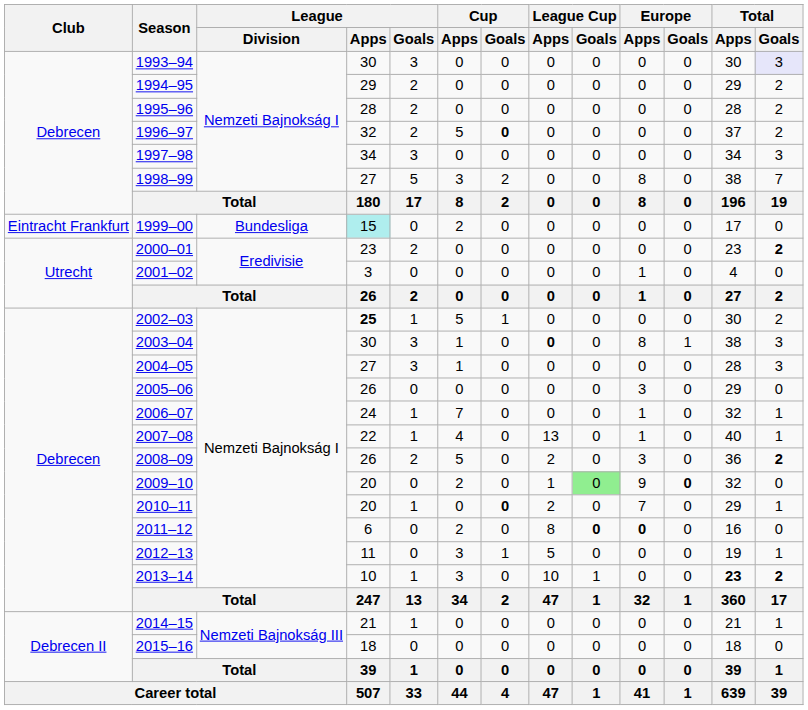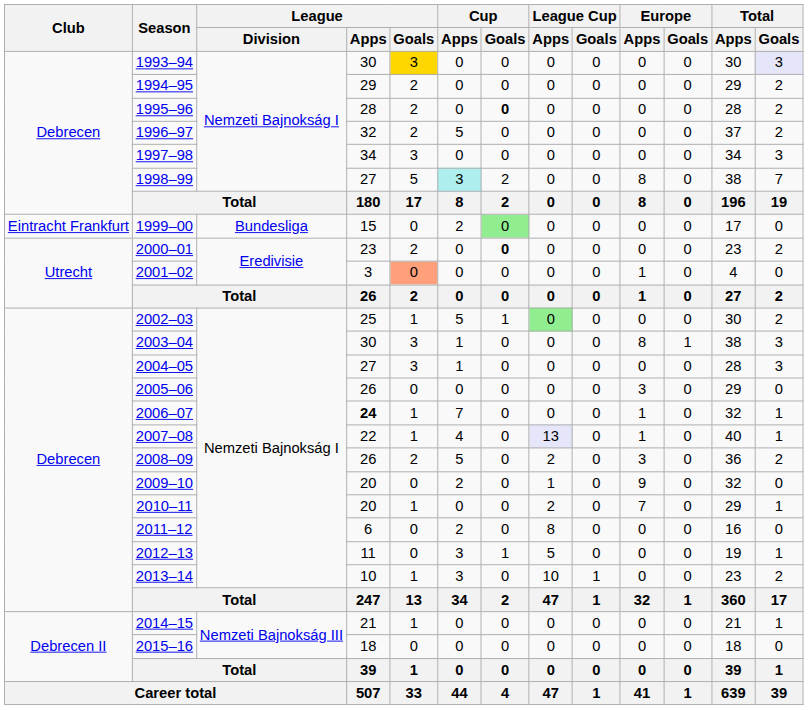(414, 62) no background -> (414, 62) gold background
(505, 109) normal -> (505, 109) bold
(505, 132) bold -> (505, 132) normal
(459, 179) no background -> (459, 179) paleturquoise background
(368, 226) paleturquoise background -> (368, 226) no background
(505, 226) no background -> (505, 226) lightgreen background
(505, 249) normal -> (505, 249) bold
(779, 249) bold -> (779, 249) normal
(414, 272) no background -> (414, 272) lightsalmon background
(368, 319) bold -> (368, 319) normal
(551, 319) no background -> (551, 319) lightgreen background
(551, 343) bold -> (551, 343) normal
(368, 413) normal -> (368, 413) bold
(551, 436) no background -> (551, 436) lavender background
(779, 459) bold -> (779, 459) normal
(596, 483) lightgreen background -> (596, 483) no background
(688, 483) bold -> (688, 483) normal
(505, 506) bold -> (505, 506) normal
(596, 529) bold -> (596, 529) normal
(642, 529) bold -> (642, 529) normal
(733, 576) bold -> (733, 576) normal
(779, 576) bold -> (779, 576) normal
